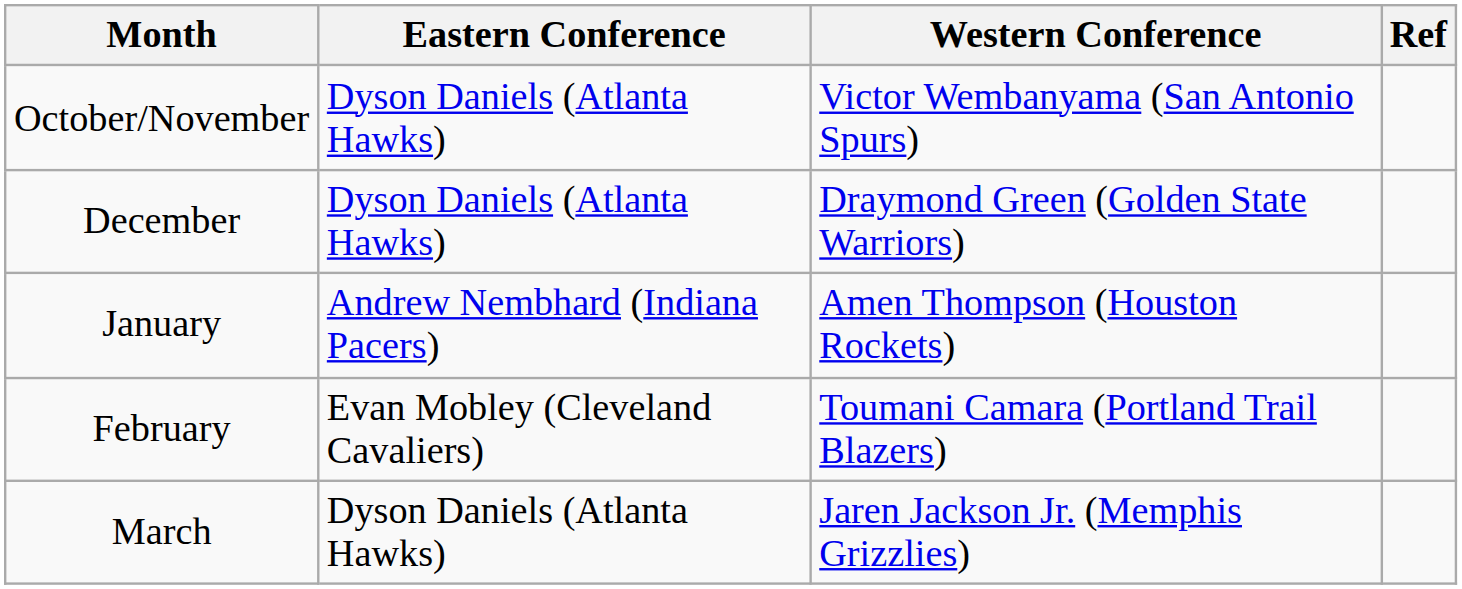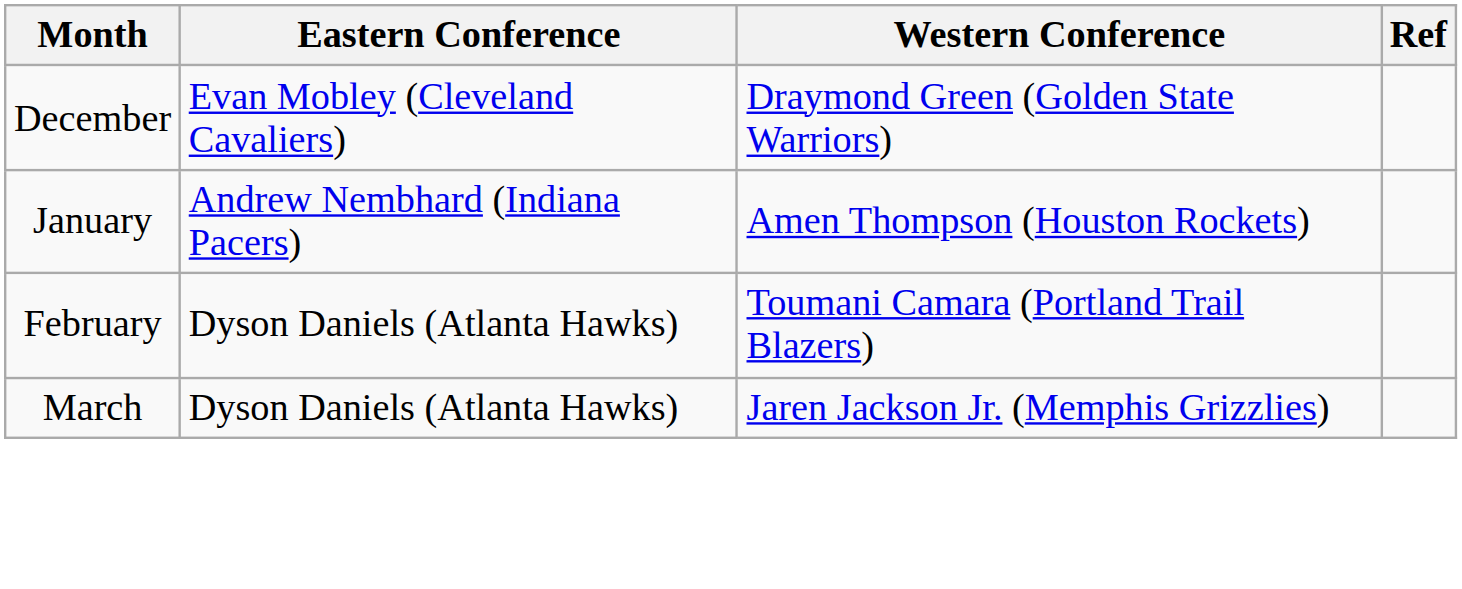- row: (162, 116)
(507, 220) Dyson Daniels (Atlanta Hawks) -> (381, 116) Evan Mobley (Cleveland Cavaliers)
(519, 427) Evan Mobley (Cleveland Cavaliers) -> (434, 324) Dyson Daniels (Atlanta Hawks)
